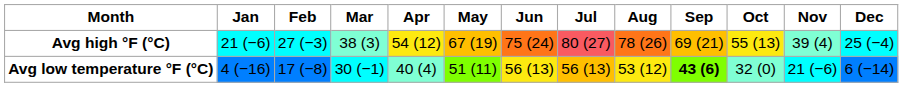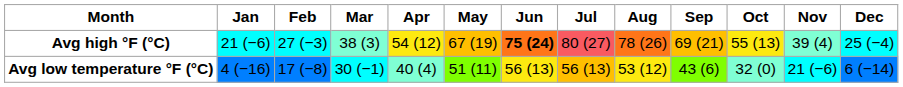(529, 43) normal -> (529, 43) bold
(699, 69) bold -> (699, 69) normal
